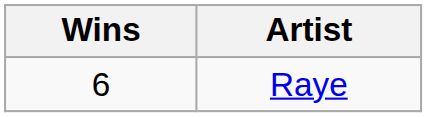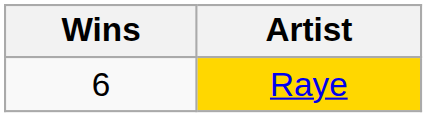(309, 83) no background -> (309, 83) gold background
